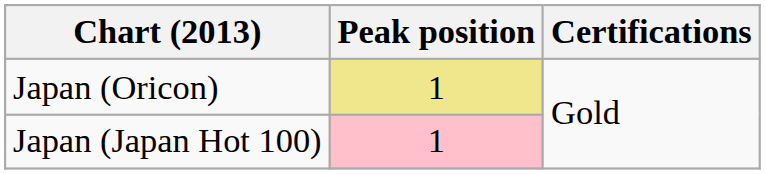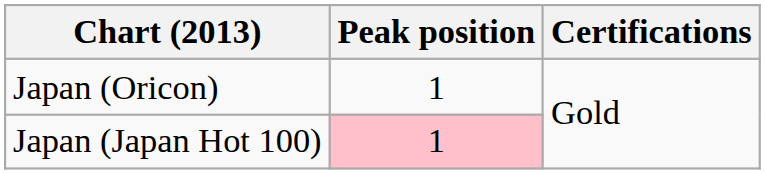(436, 86) khaki background -> (436, 86) no background
